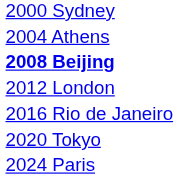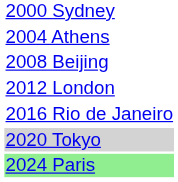(60, 62) bold -> (57, 62) normal
(53, 139) no background -> (53, 139) lightgrey background
(50, 165) no background -> (50, 165) lightgreen background
